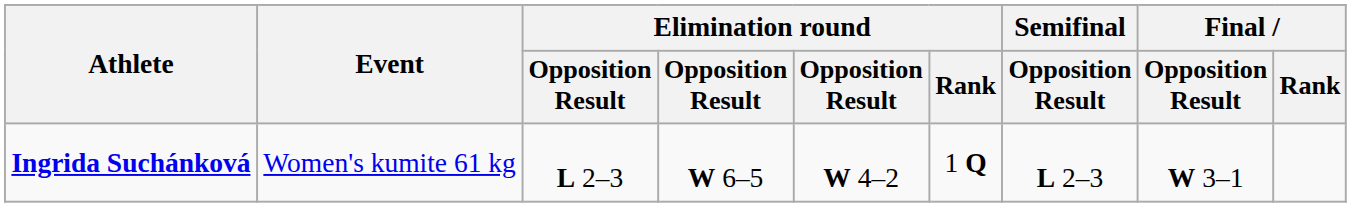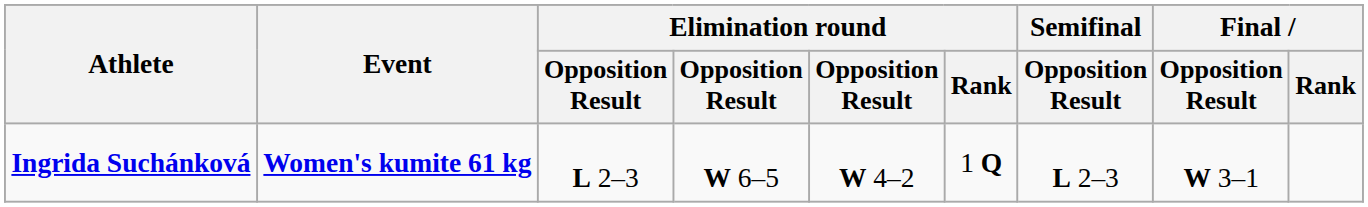(390, 162) normal -> (397, 162) bold
